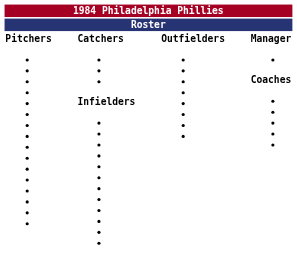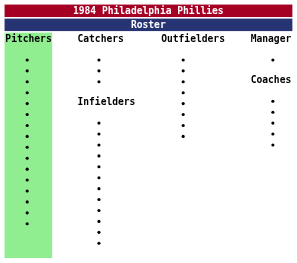(29, 131) no background -> (29, 131) lightgreen background
